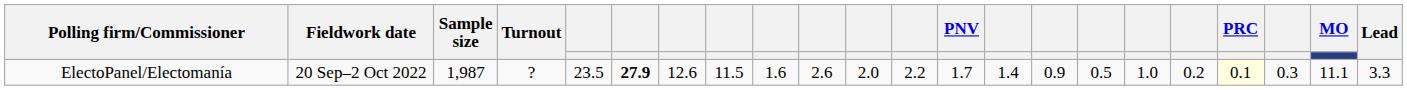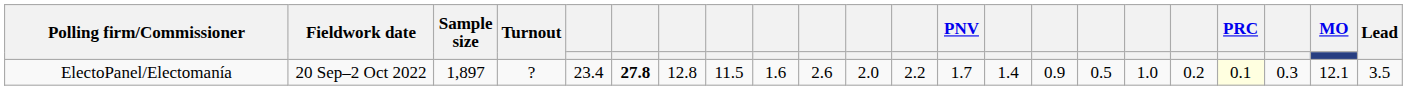(466, 72) 1,987 -> (466, 72) 1,897
(589, 72) 23.5 -> (589, 72) 23.4
(635, 72) 27.9 -> (635, 72) 27.8
(682, 72) 12.6 -> (682, 72) 12.8
(1334, 72) 11.1 -> (1334, 72) 12.1
(1380, 72) 3.3 -> (1380, 72) 3.5
